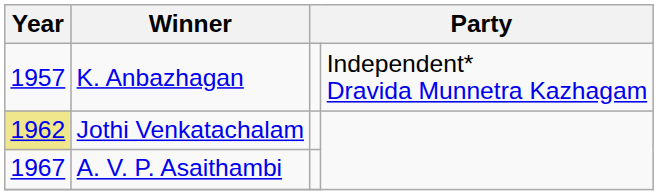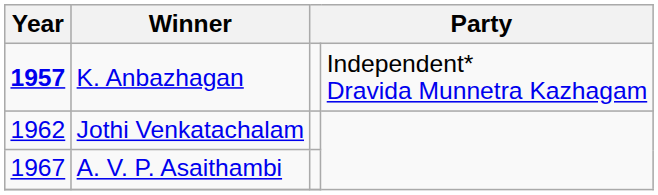(38, 76) normal -> (38, 76) bold
(38, 129) khaki background -> (38, 129) no background
